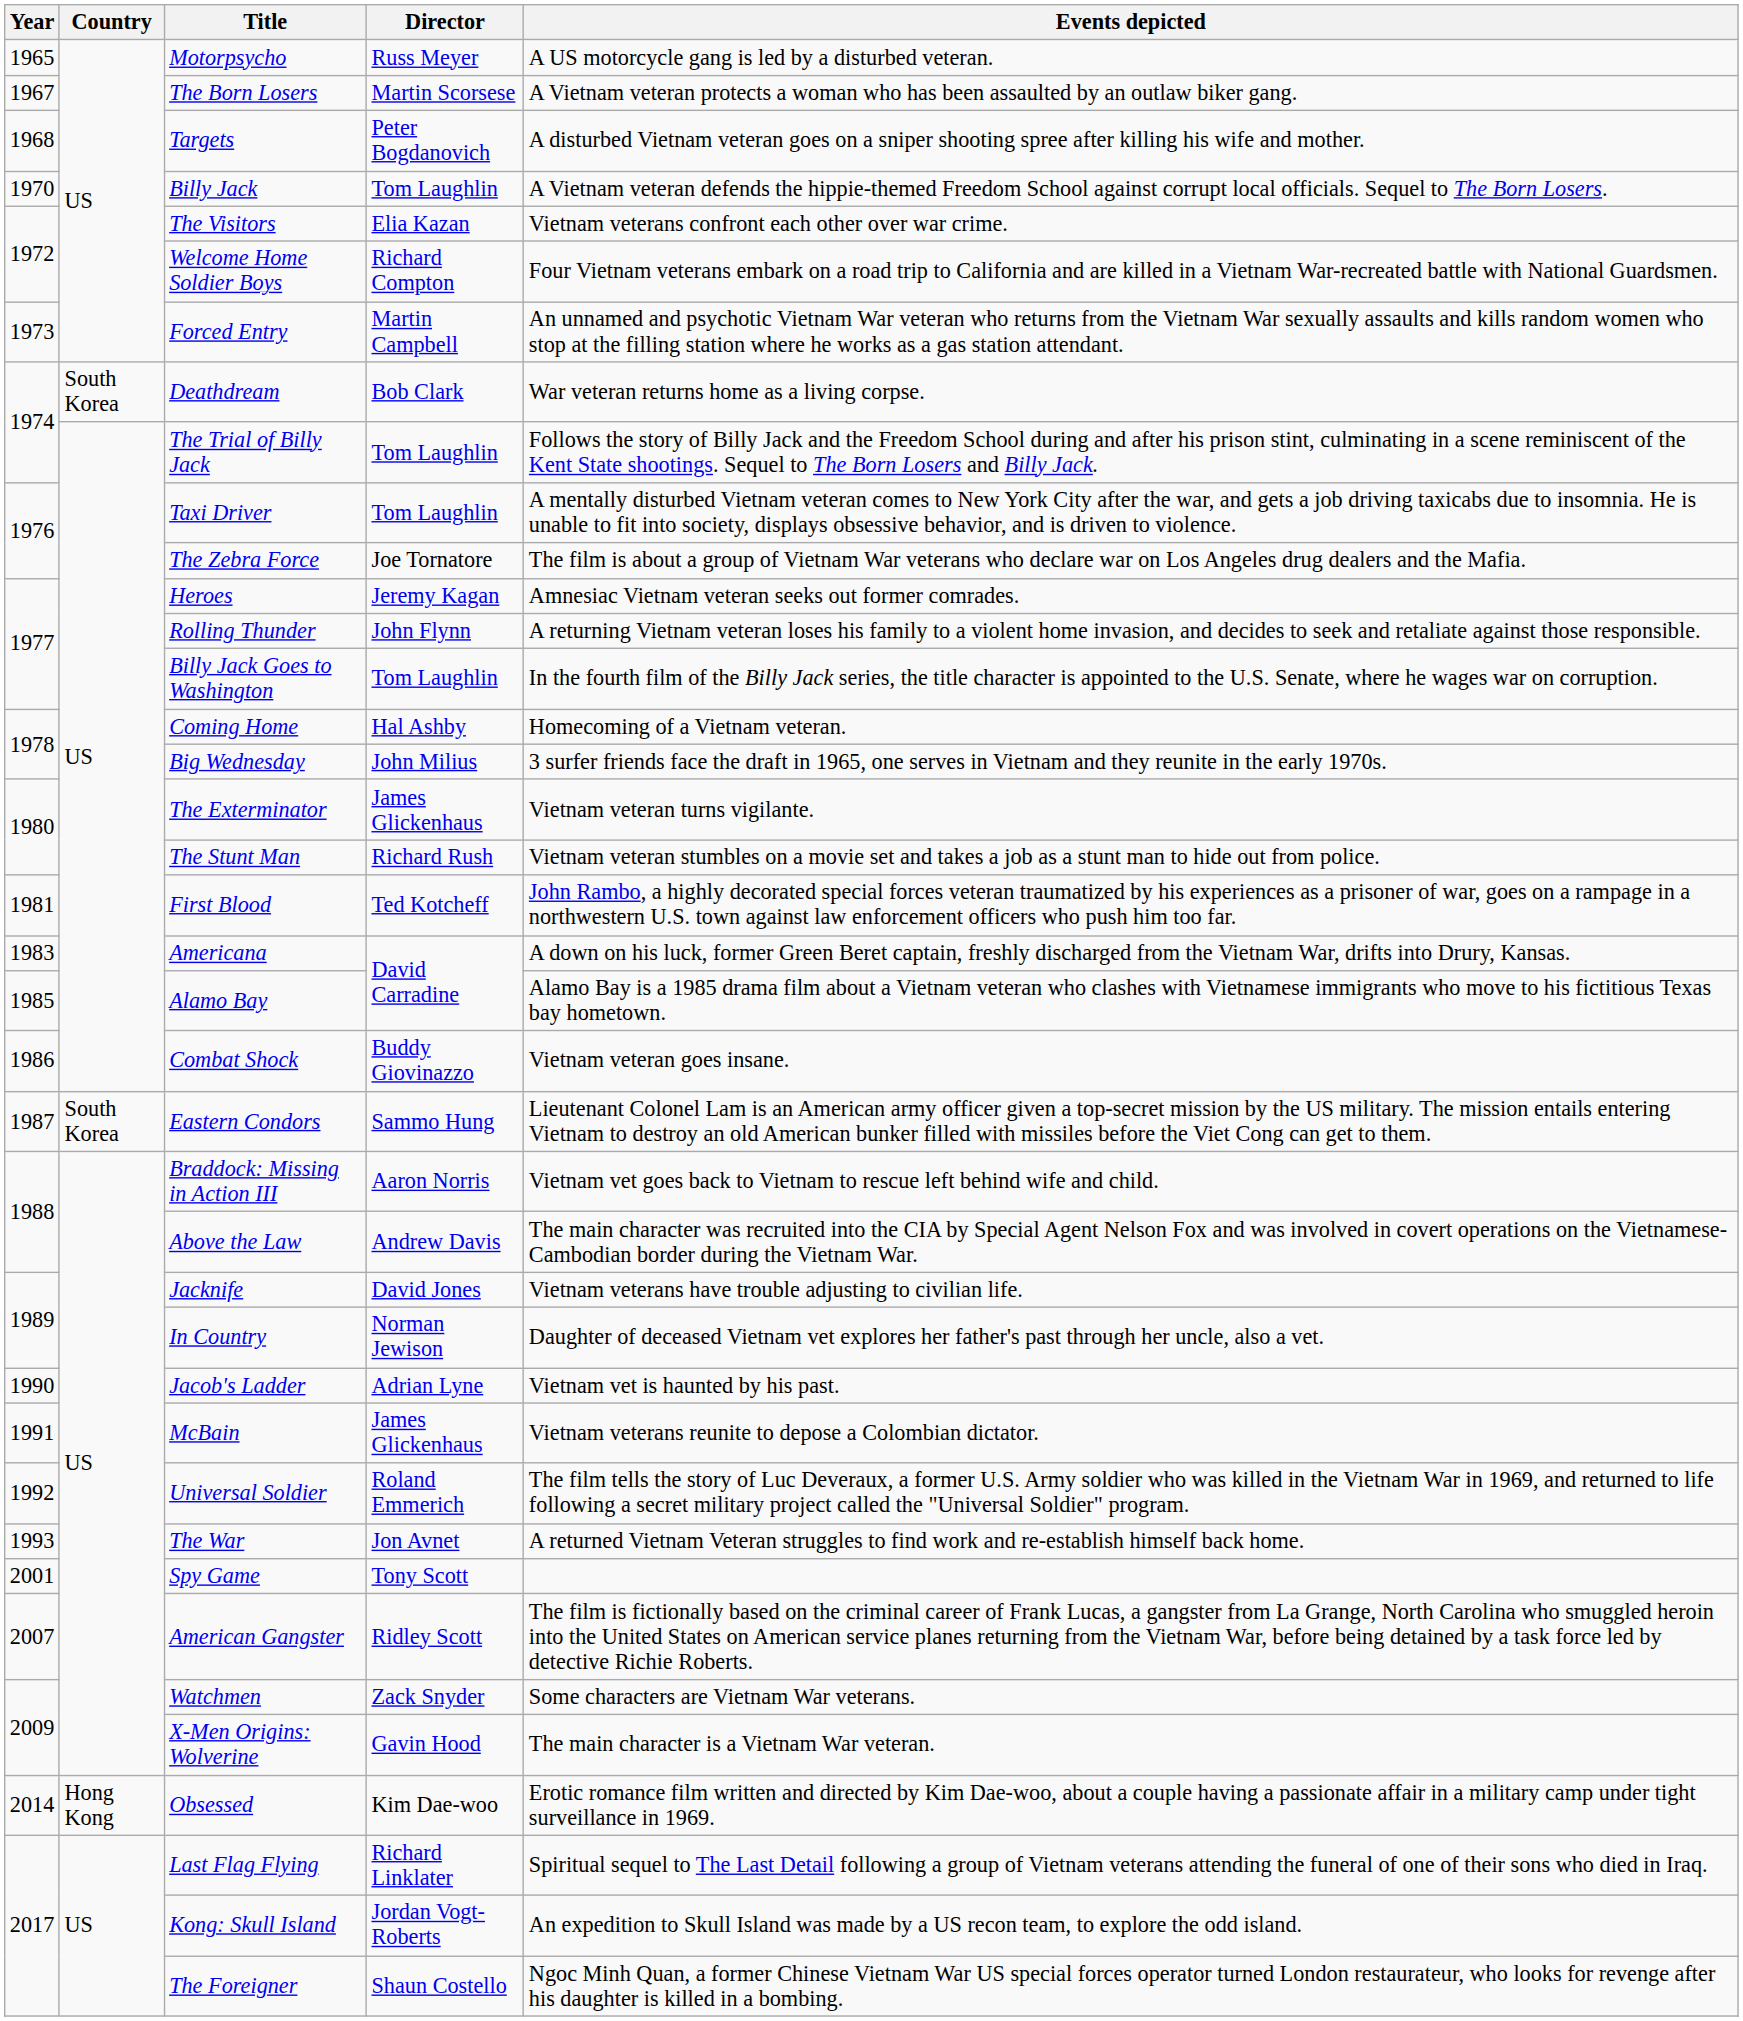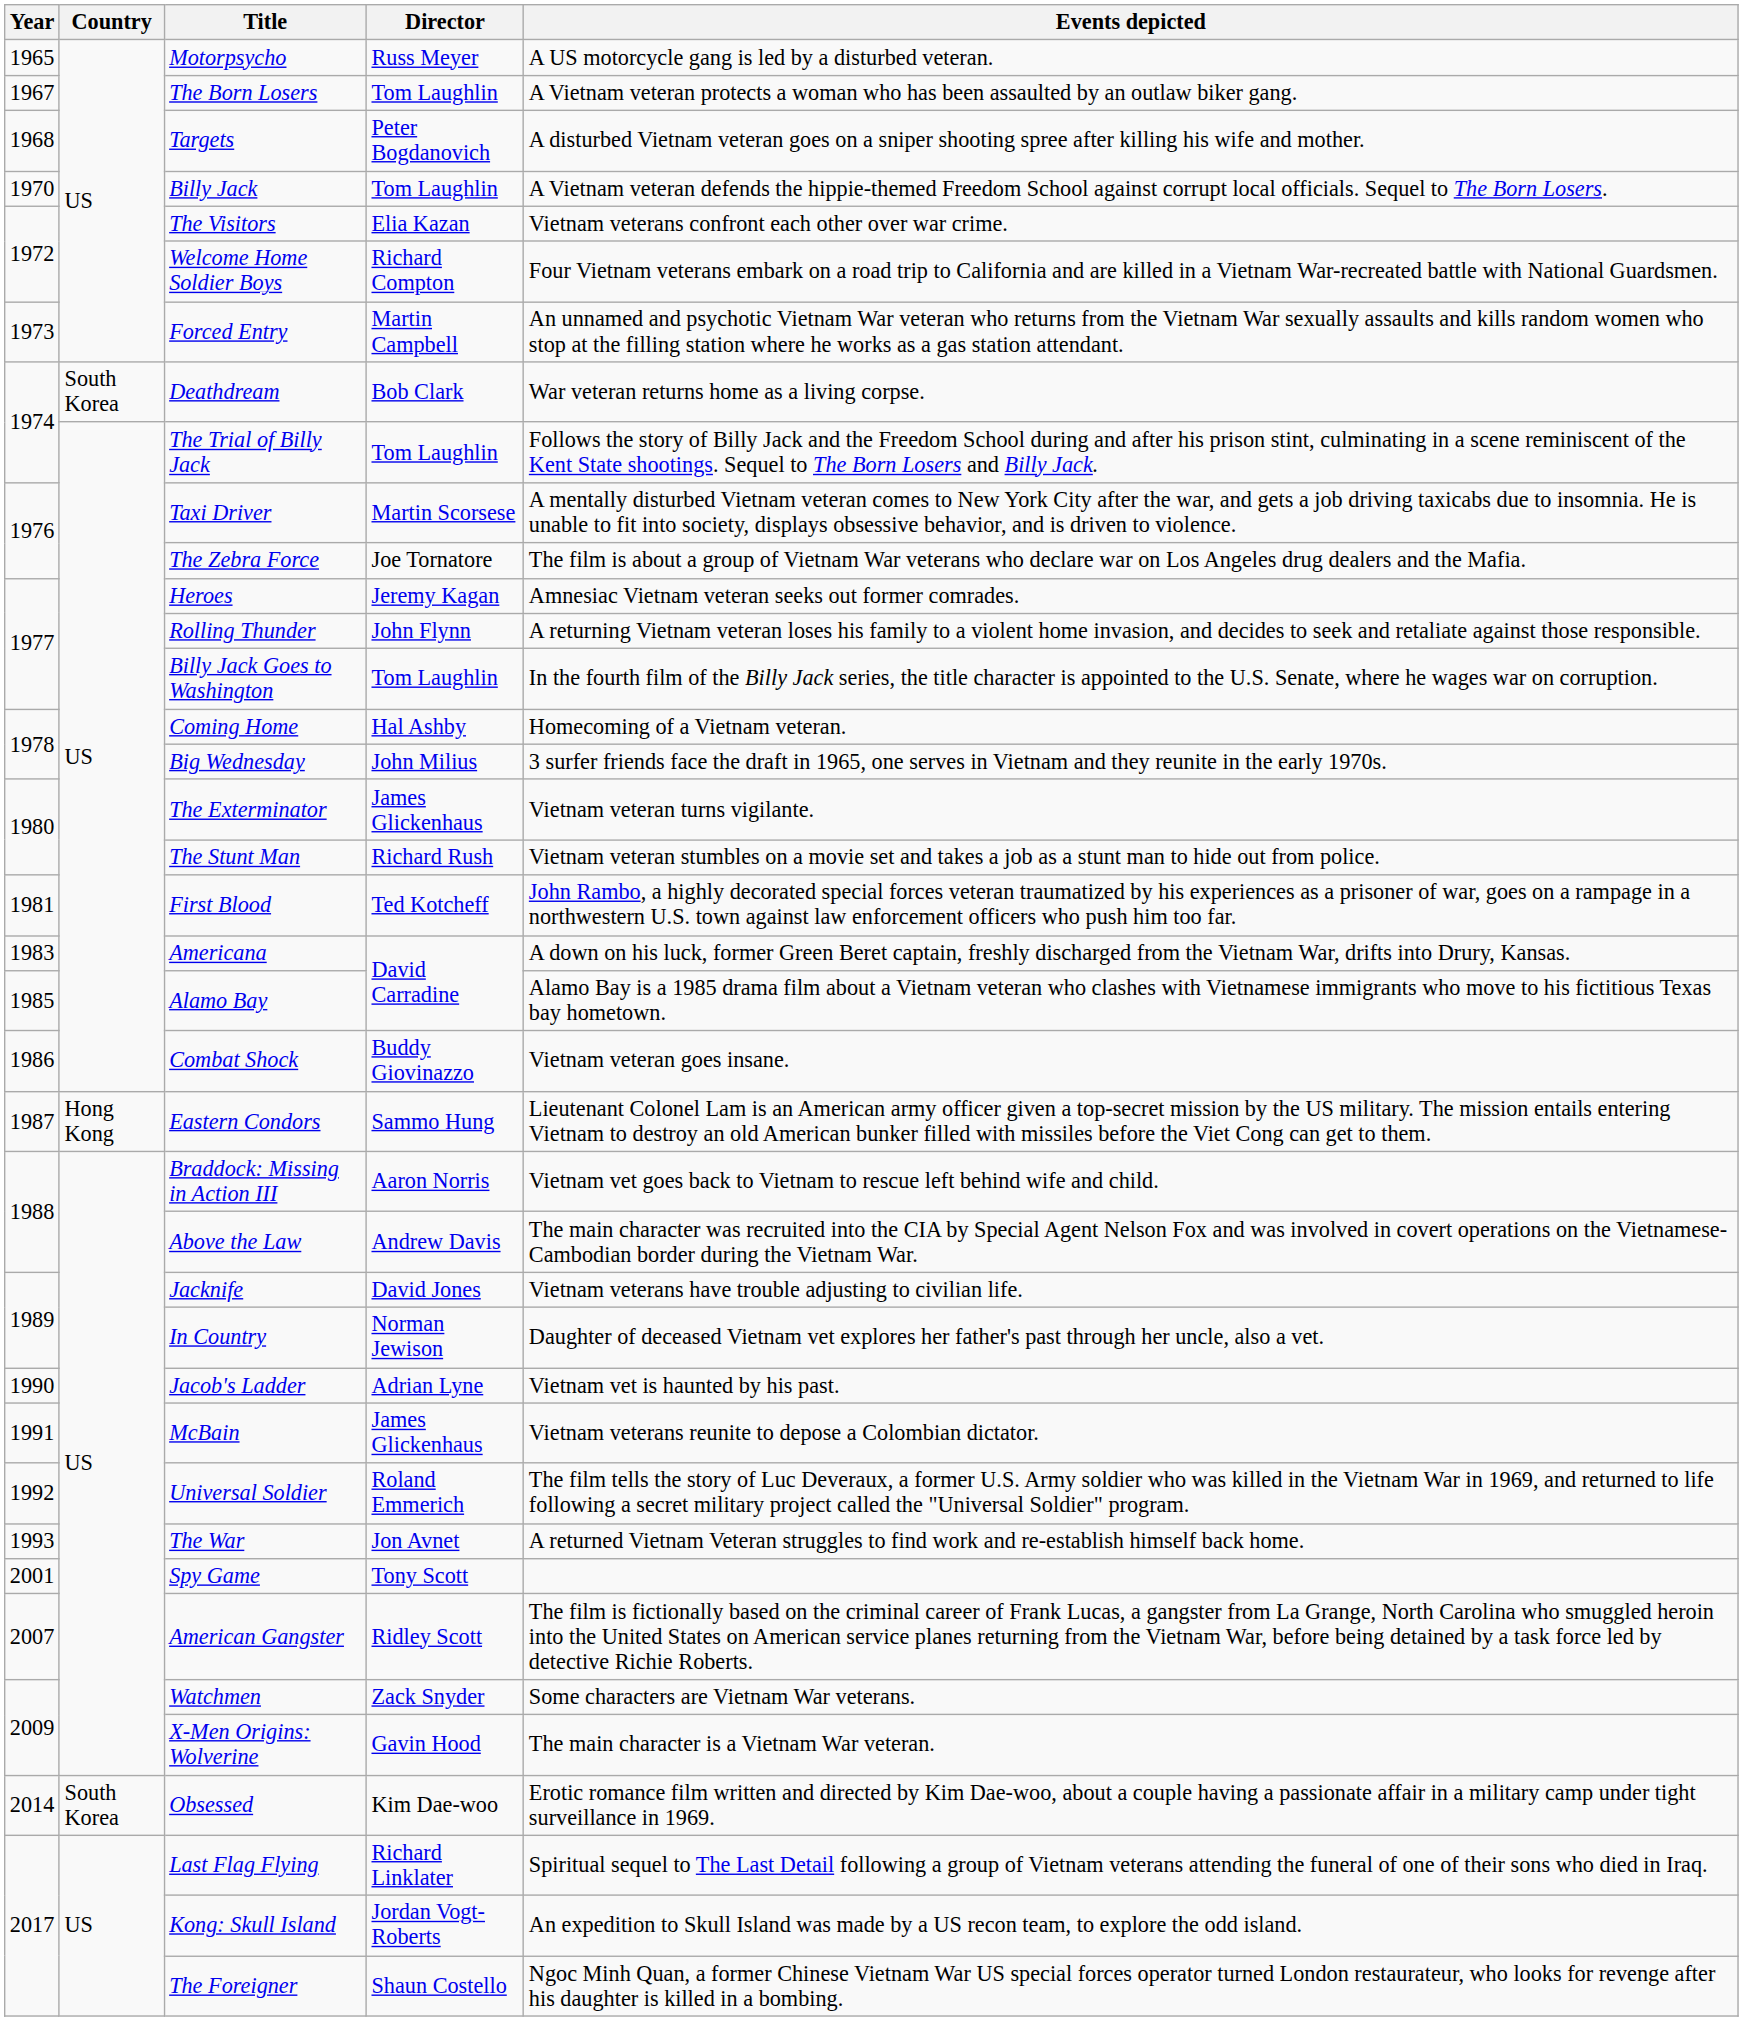(443, 92) Martin Scorsese -> (435, 92) Tom Laughlin
(435, 512) Tom Laughlin -> (443, 512) Martin Scorsese
(92, 1121) South Korea -> (89, 1121) Hong Kong
(89, 1804) Hong Kong -> (92, 1804) South Korea
